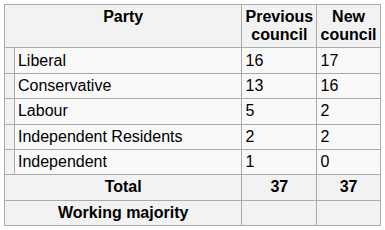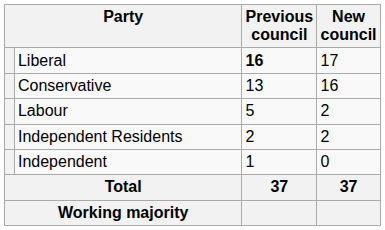(254, 60) normal -> (254, 60) bold
